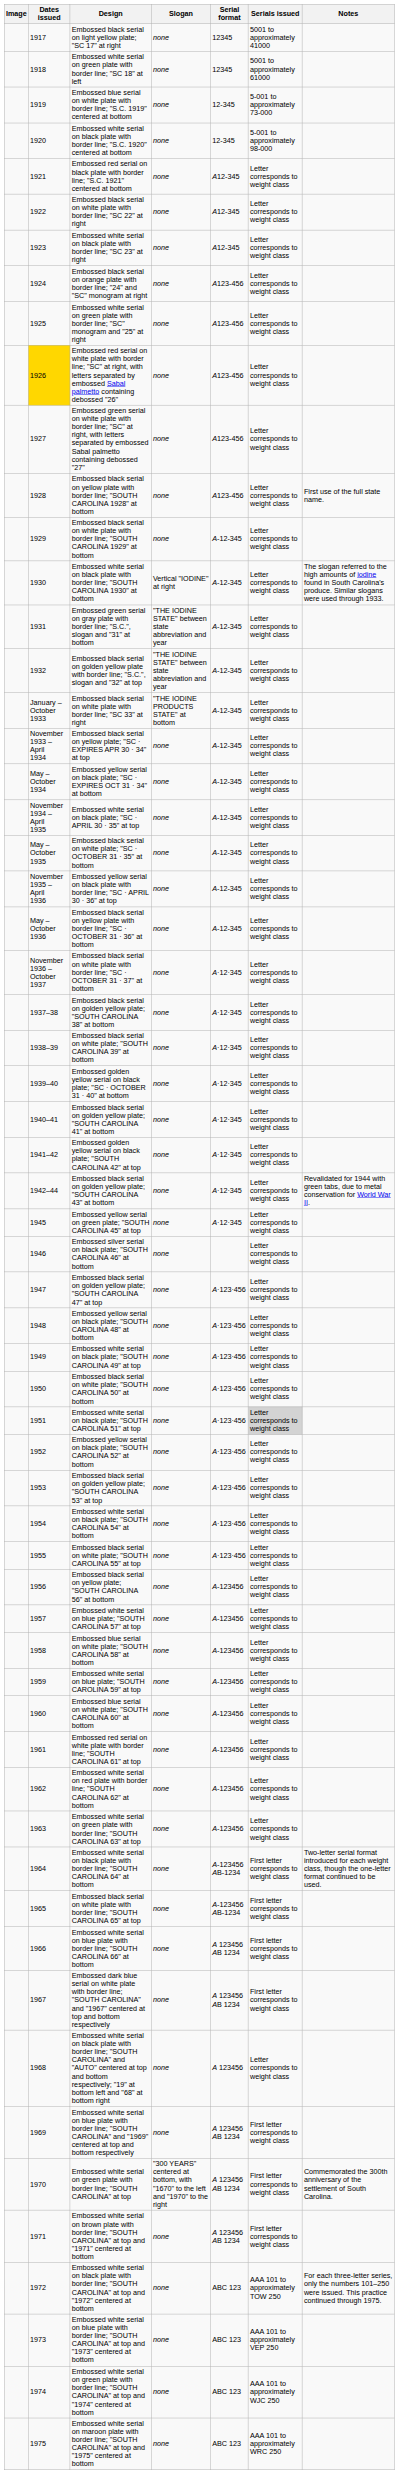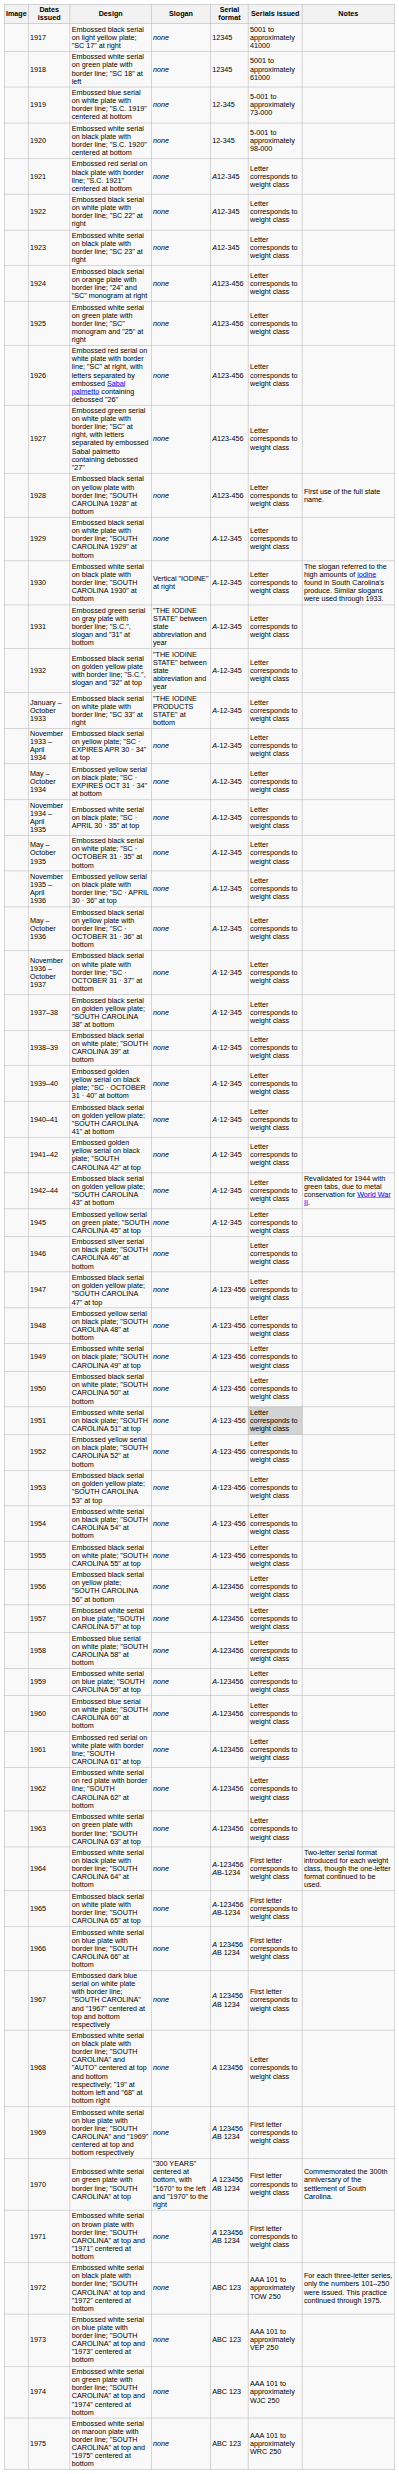(38, 375) gold background -> (38, 375) no background
